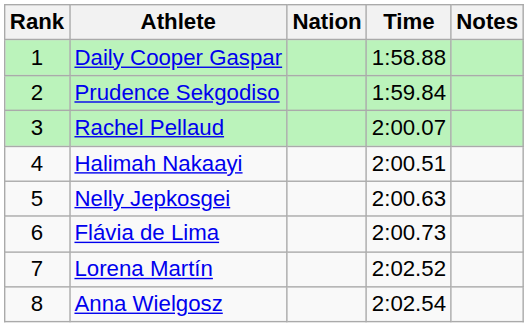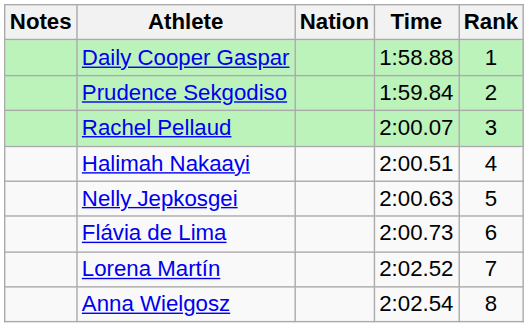columns swapped: (37, 22) <-> (487, 22)
